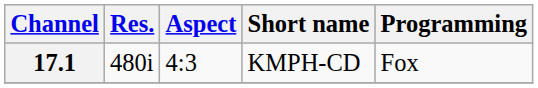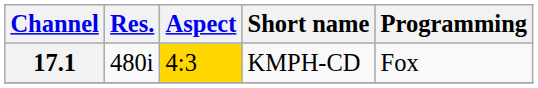(181, 62) no background -> (181, 62) gold background
